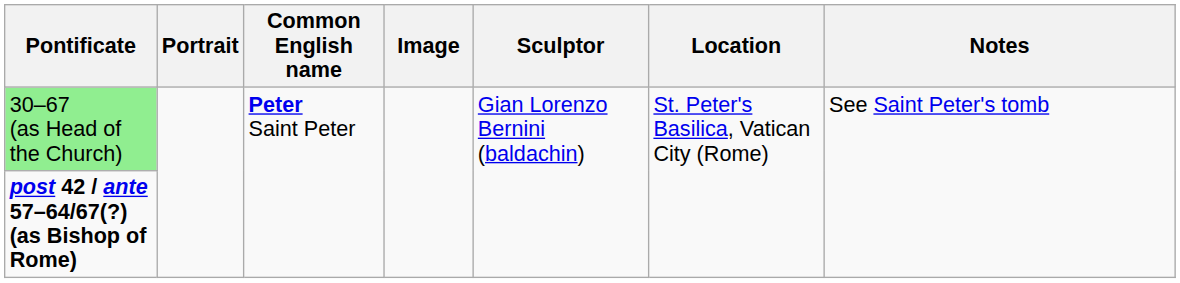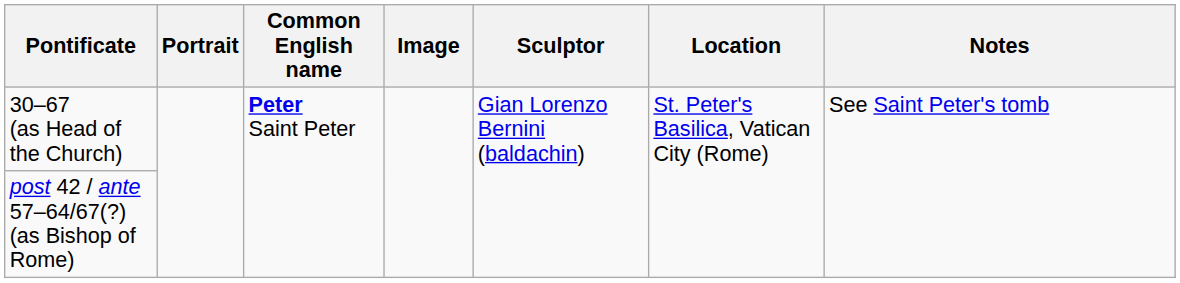(66, 128) lightgreen background -> (66, 128) no background
(79, 223) bold -> (75, 223) normal
